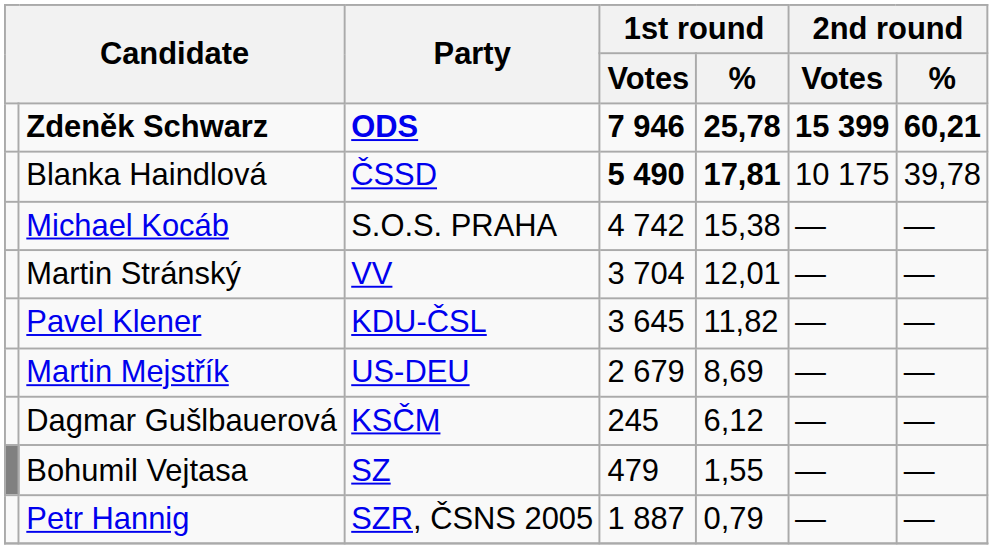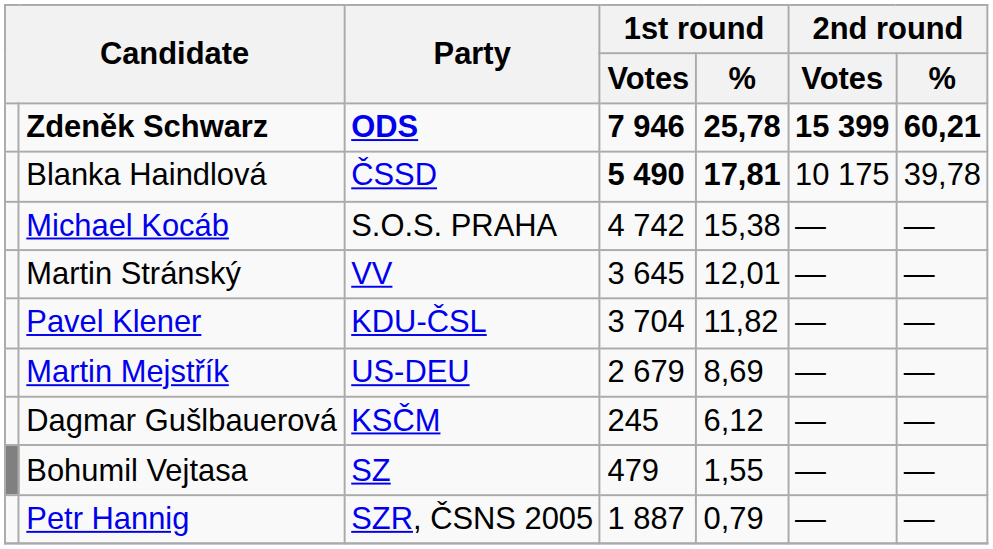(646, 273) 3 704 -> (646, 273) 3 645
(646, 322) 3 645 -> (646, 322) 3 704
